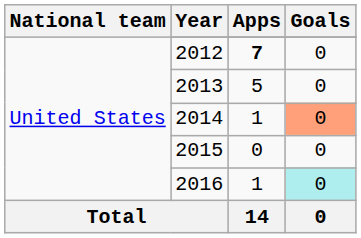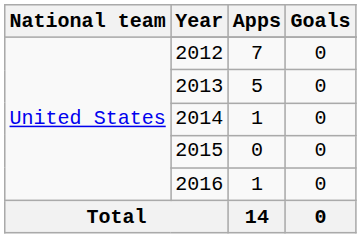(257, 54) bold -> (257, 54) normal
(320, 119) lightsalmon background -> (320, 119) no background
(320, 184) paleturquoise background -> (320, 184) no background
